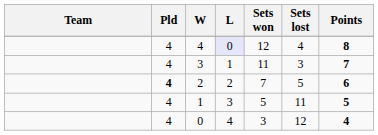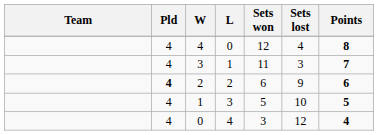(230, 45) lavender background -> (230, 45) no background
(263, 83) 7 -> (263, 83) 6
(300, 83) 5 -> (300, 83) 9
(300, 102) 11 -> (300, 102) 10
